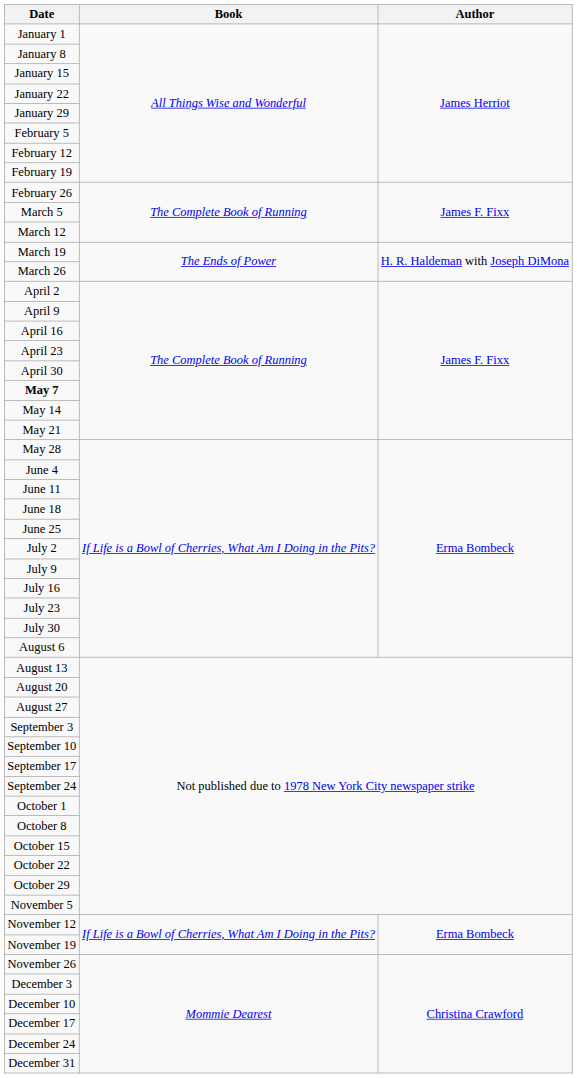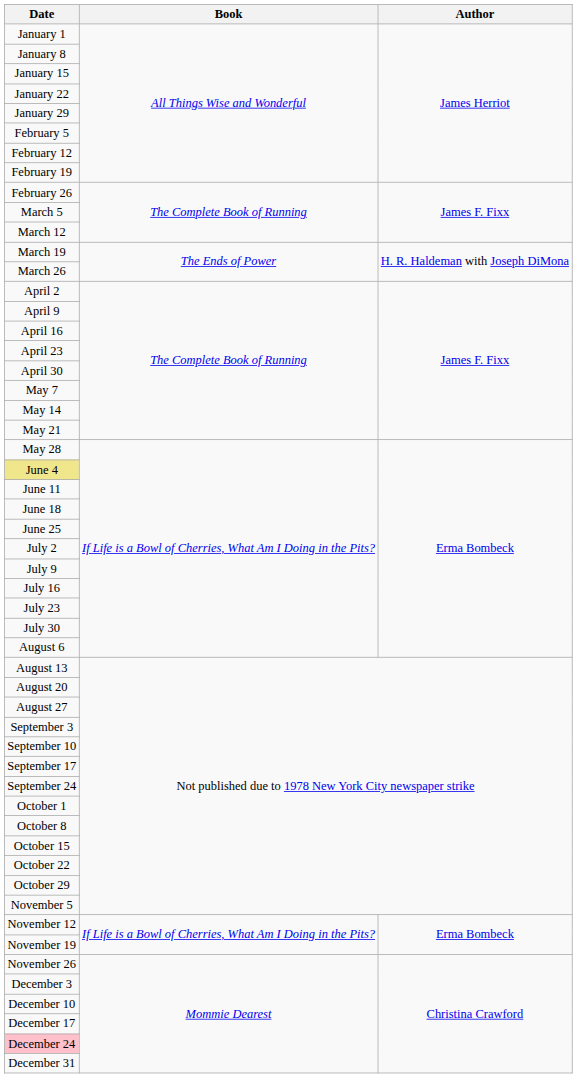(42, 390) bold -> (42, 390) normal
(42, 469) no background -> (42, 469) khaki background
(42, 1043) no background -> (42, 1043) pink background
